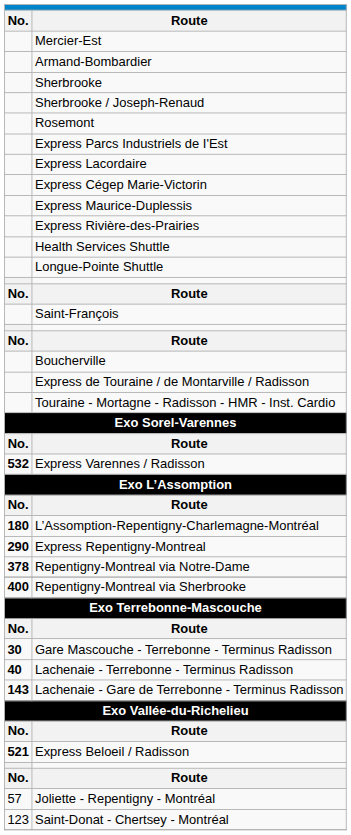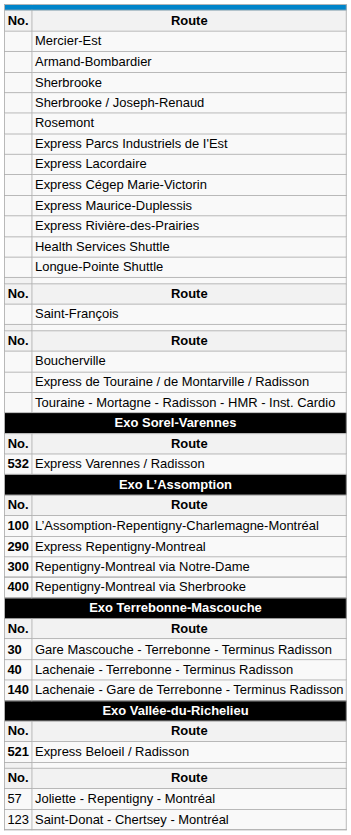(18, 525) 180 -> (18, 525) 100
(18, 567) 378 -> (18, 567) 300
(18, 690) 143 -> (18, 690) 140
